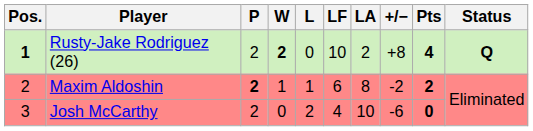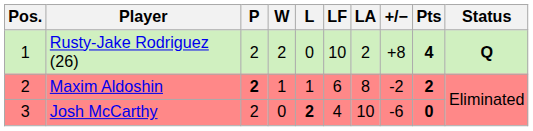(25, 52) bold -> (25, 52) normal
(282, 52) bold -> (282, 52) normal
(310, 112) normal -> (310, 112) bold
